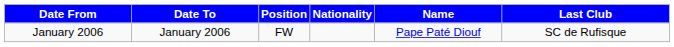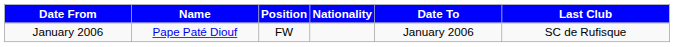columns swapped: (195, 14) <-> (438, 14)
